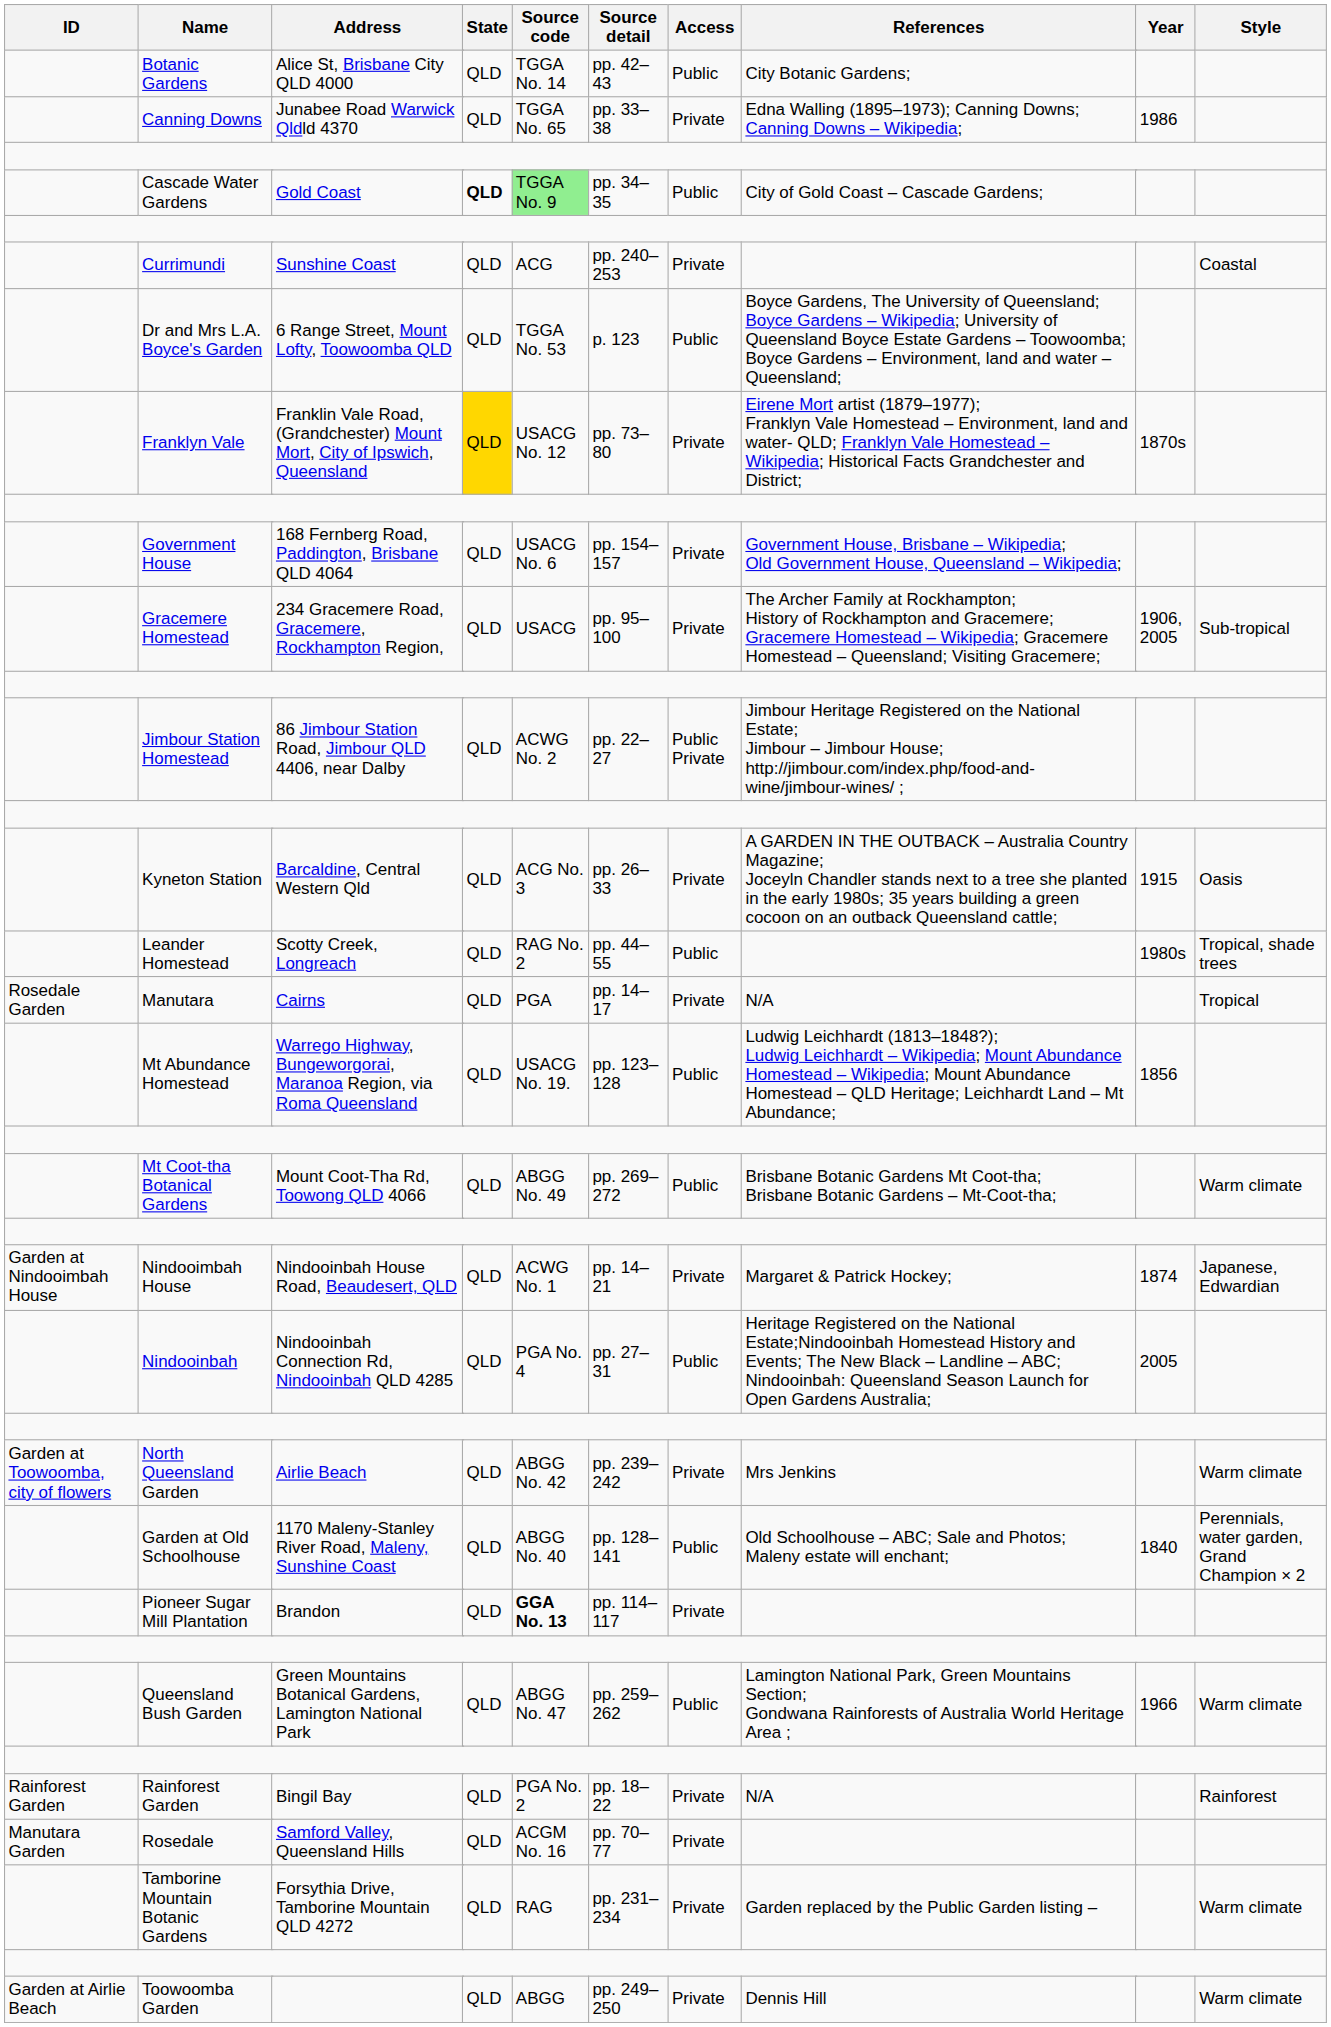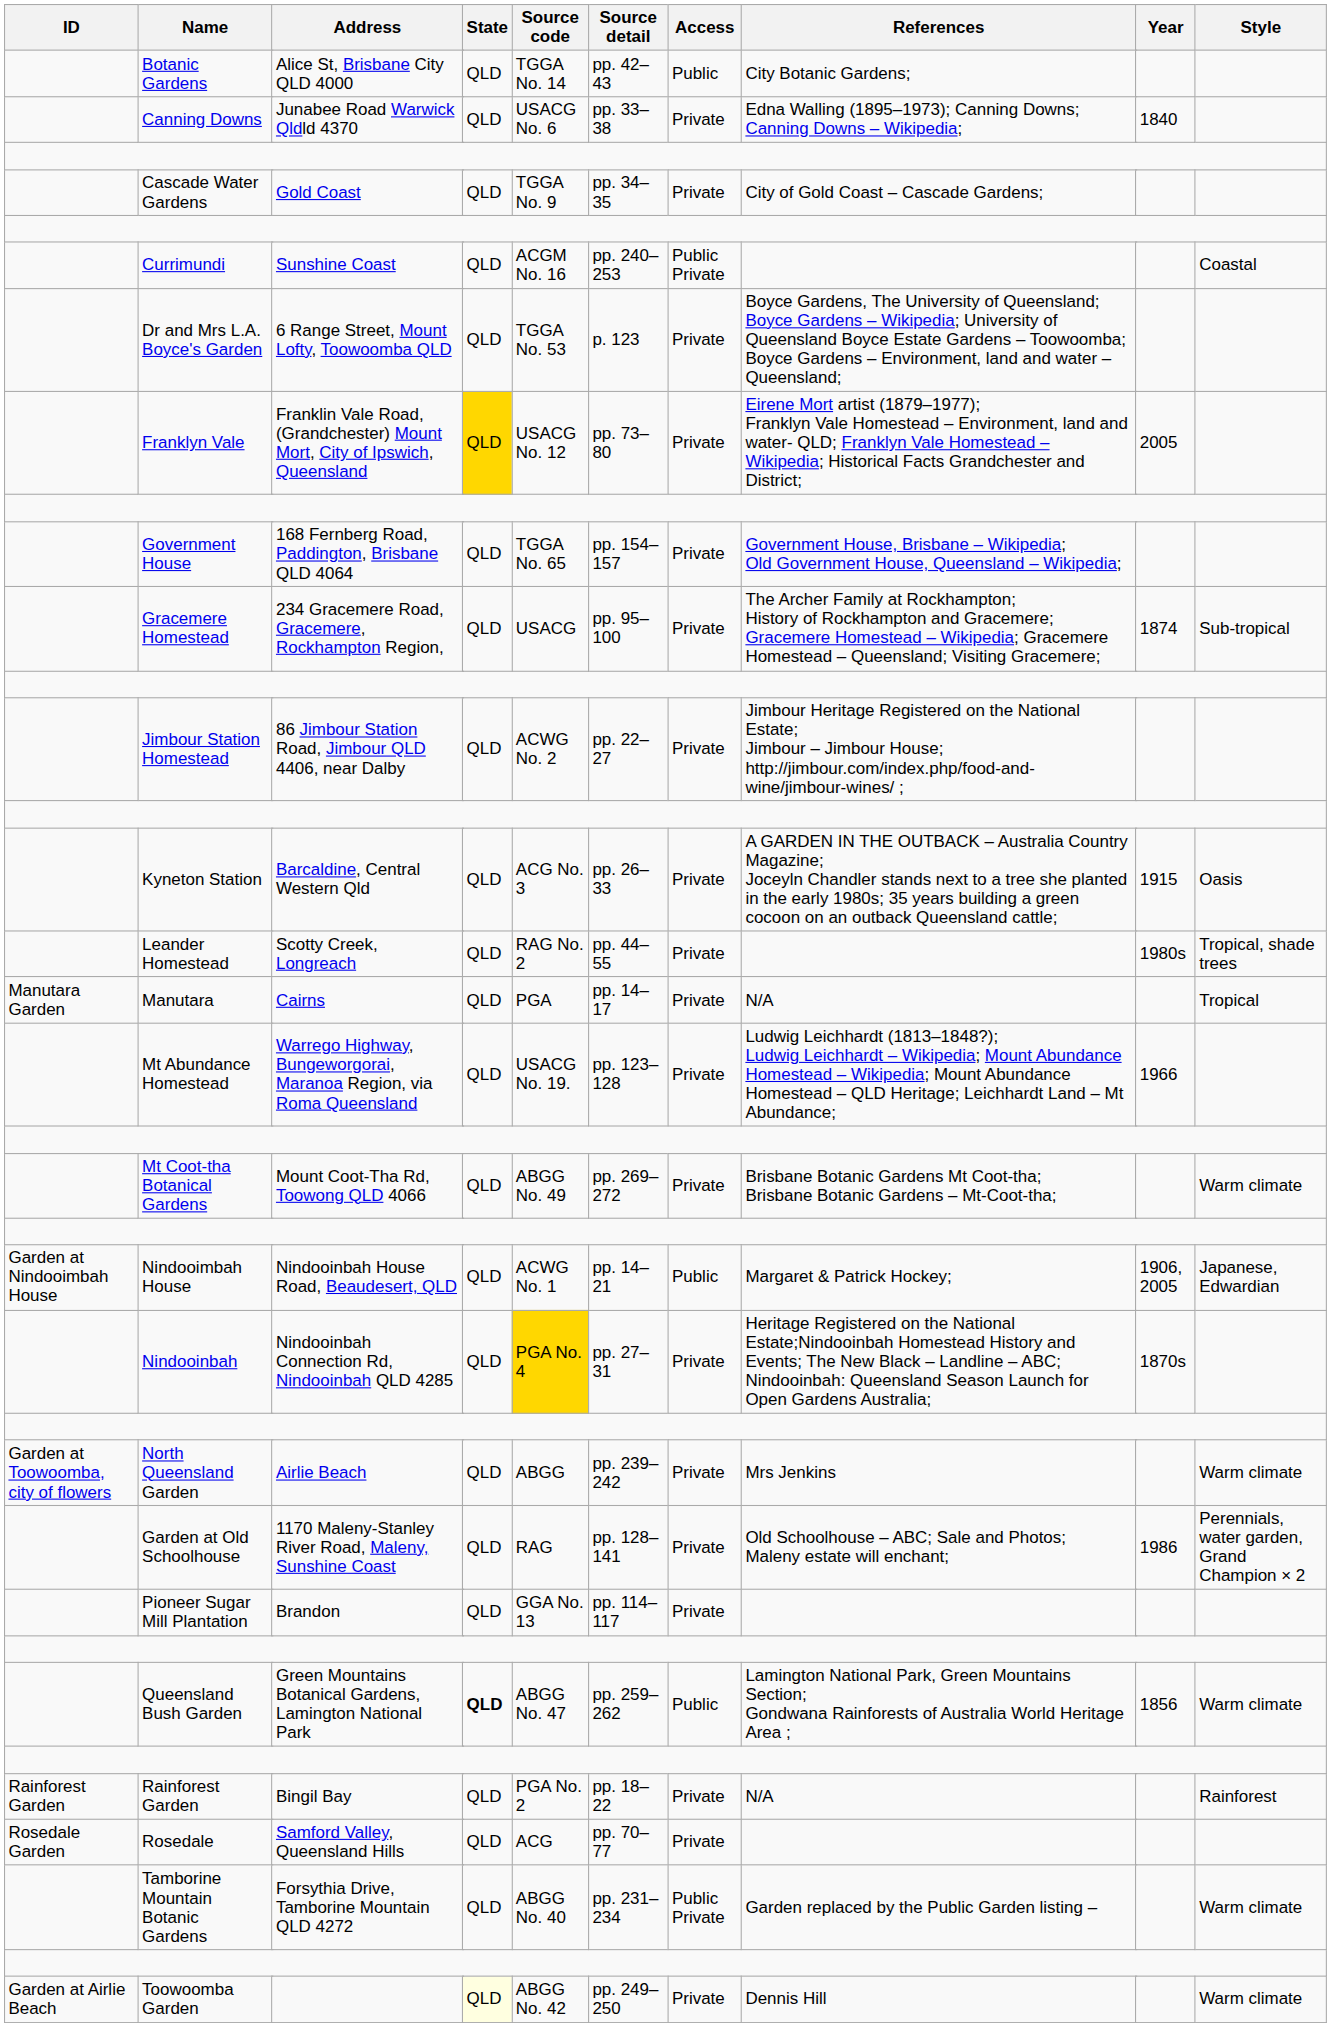(541, 119) TGGA No. 65 -> (546, 119) USACG No. 6
(1159, 119) 1986 -> (1159, 119) 1840
(484, 192) bold -> (484, 192) normal
(540, 192) lightgreen background -> (540, 192) no background
(695, 192) Public -> (698, 192) Private
(534, 265) ACG -> (541, 265) ACGM No. 16
(698, 265) Private -> (698, 265) Public Private
(695, 339) Public -> (698, 339) Private
(1163, 443) 1870s -> (1159, 443) 2005
(546, 554) USACG No. 6 -> (541, 554) TGGA No. 65
(1161, 628) 1906, 2005 -> (1159, 628) 1874
(698, 749) Public Private -> (698, 749) Private
(695, 953) Public -> (698, 953) Private
(44, 999) Rosedale Garden -> (44, 999) Manutara Garden
(695, 1074) Public -> (698, 1074) Private
(1159, 1074) 1856 -> (1159, 1074) 1966
(695, 1185) Public -> (698, 1185) Private
(698, 1277) Private -> (695, 1277) Public
(1159, 1277) 1874 -> (1161, 1277) 1906, 2005
(549, 1361) no background -> (549, 1361) gold background
(695, 1361) Public -> (698, 1361) Private
(1159, 1361) 2005 -> (1163, 1361) 1870s
(541, 1472) ABGG No. 42 -> (540, 1472) ABGG
(541, 1547) ABGG No. 40 -> (534, 1547) RAG
(695, 1547) Public -> (698, 1547) Private
(1159, 1547) 1840 -> (1159, 1547) 1986
(541, 1612) bold -> (550, 1612) normal
(484, 1704) normal -> (484, 1704) bold
(1159, 1704) 1966 -> (1159, 1704) 1856
(44, 1842) Manutara Garden -> (44, 1842) Rosedale Garden
(541, 1842) ACGM No. 16 -> (534, 1842) ACG
(534, 1907) RAG -> (541, 1907) ABGG No. 40
(698, 1907) Private -> (698, 1907) Public Private
(484, 1999) no background -> (484, 1999) lightyellow background
(540, 1999) ABGG -> (541, 1999) ABGG No. 42
